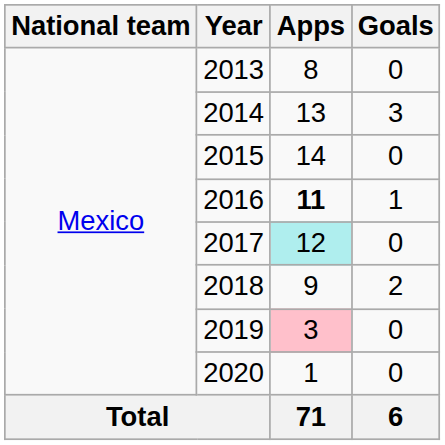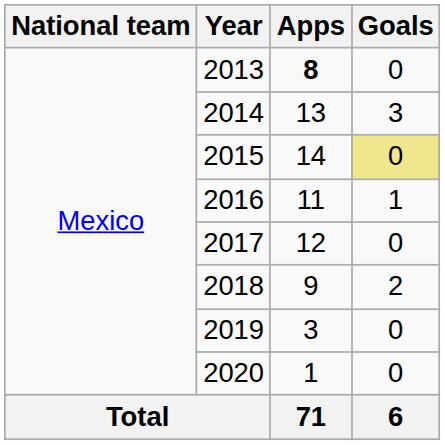(311, 69) normal -> (311, 69) bold
(396, 156) no background -> (396, 156) khaki background
(311, 199) bold -> (311, 199) normal
(311, 243) paleturquoise background -> (311, 243) no background
(311, 329) pink background -> (311, 329) no background
